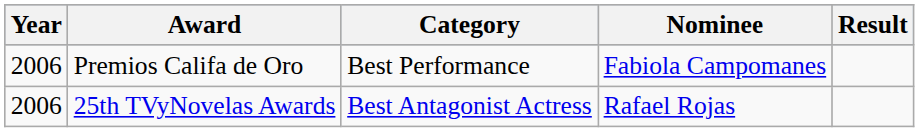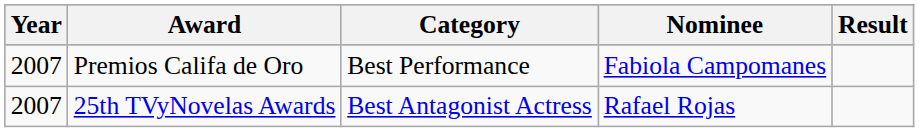(36, 65) 2006 -> (36, 65) 2007
(36, 106) 2006 -> (36, 106) 2007
